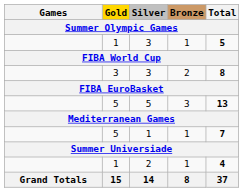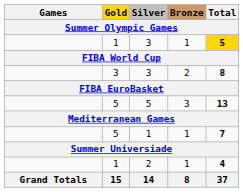(222, 42) no background -> (222, 42) gold background
